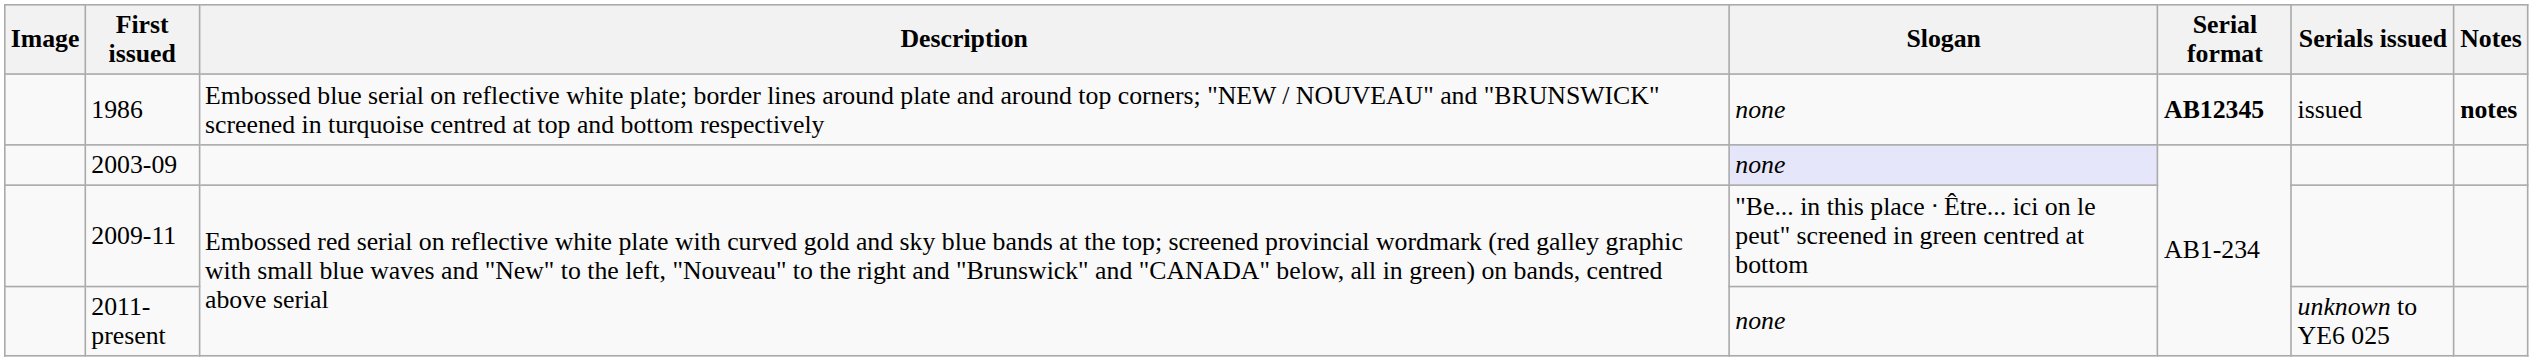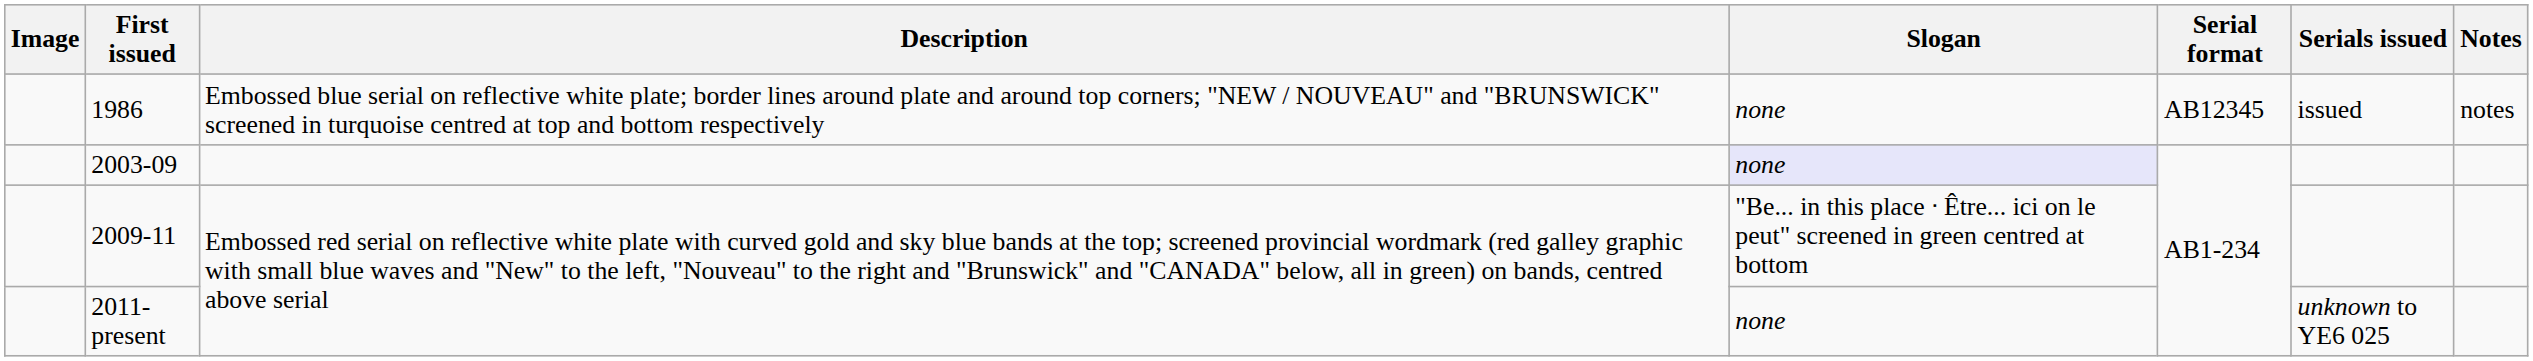(2214, 109) bold -> (2214, 109) normal
(2489, 109) bold -> (2487, 109) normal
